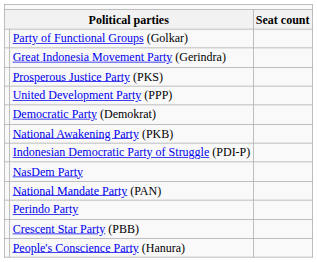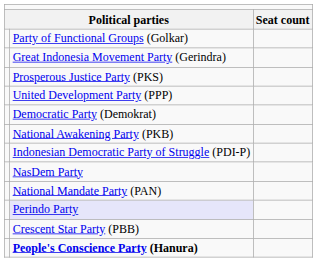(46, 209) no background -> (46, 209) lavender background
(99, 247) normal -> (105, 247) bold
